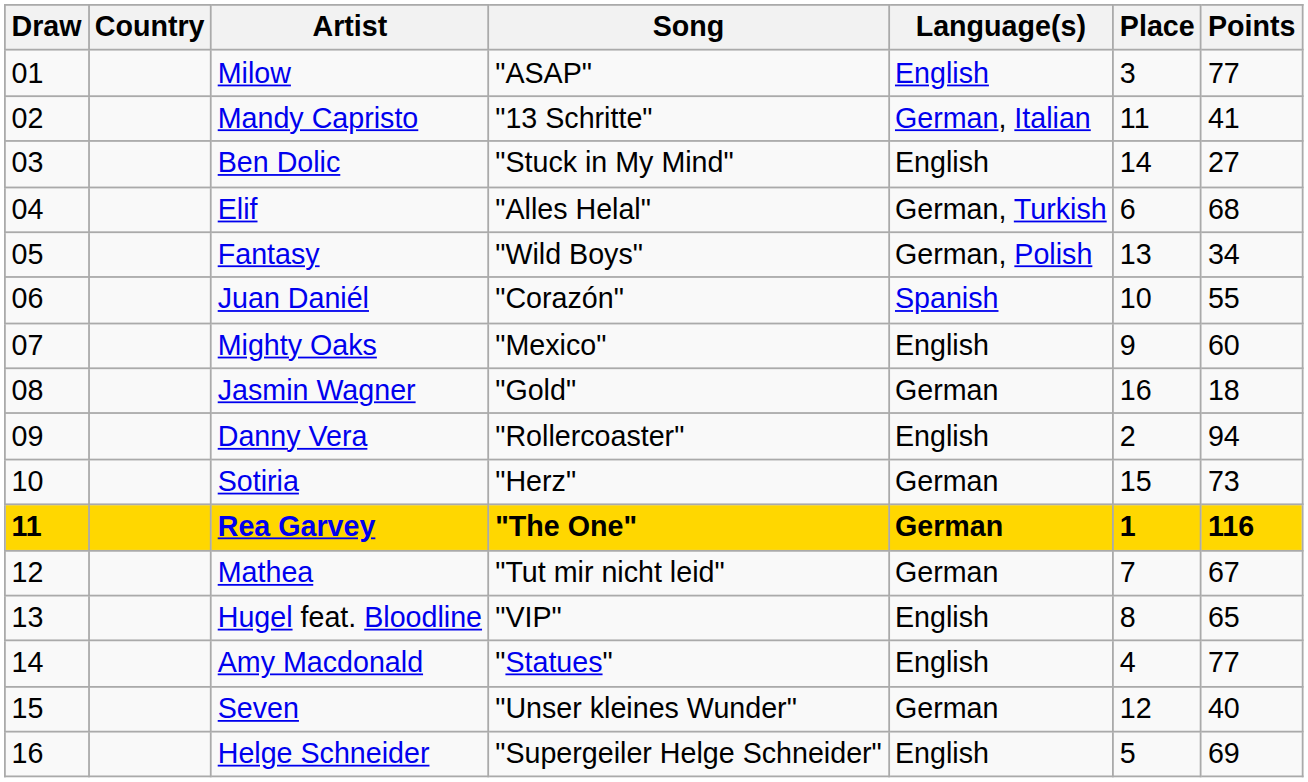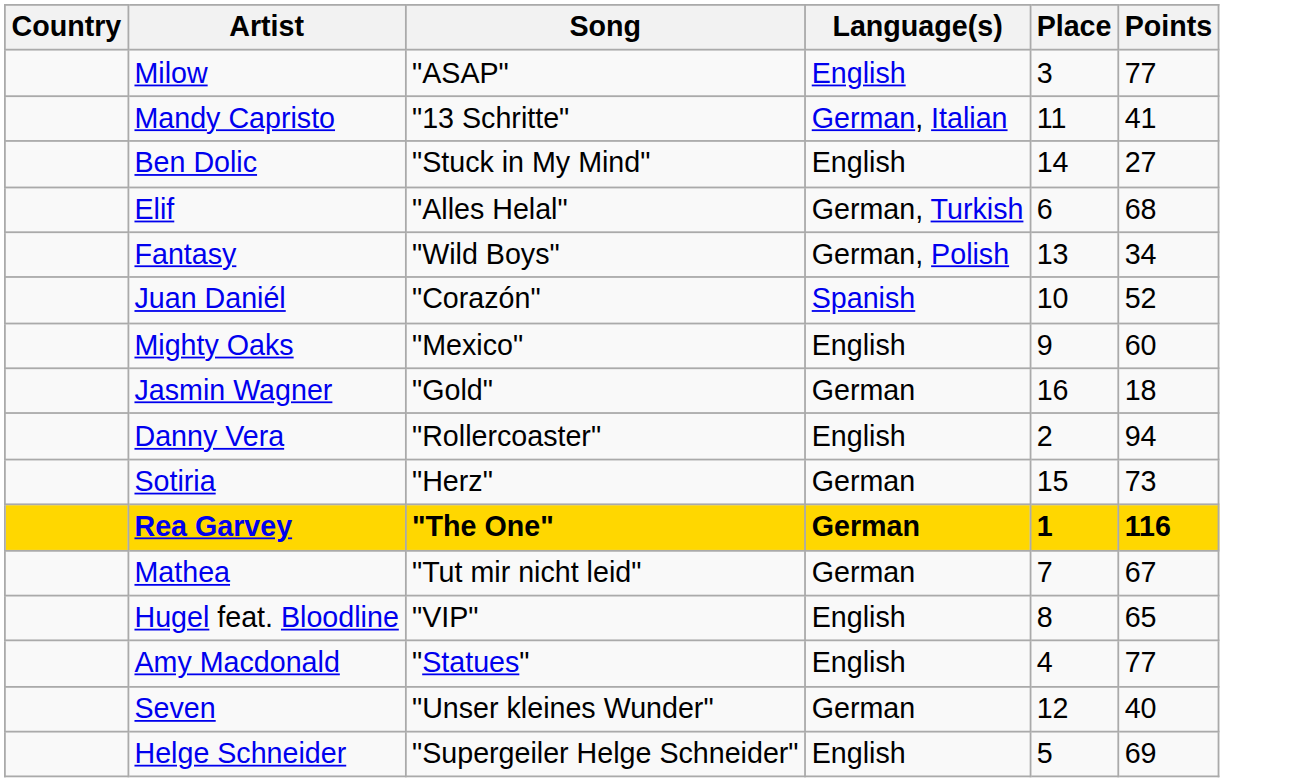- column: (47, 27)
(1224, 299) 55 -> (1141, 299) 52
